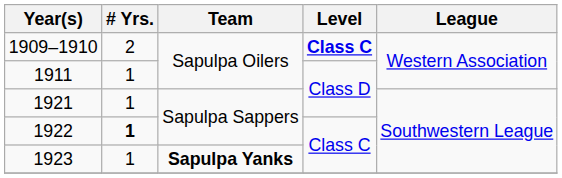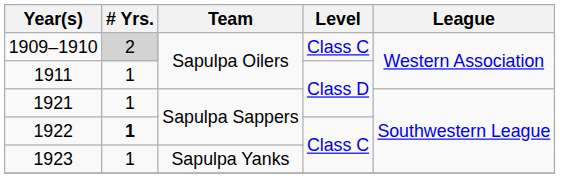(130, 47) no background -> (130, 47) lightgrey background
(339, 47) bold -> (338, 47) normal
(230, 160) bold -> (230, 160) normal
